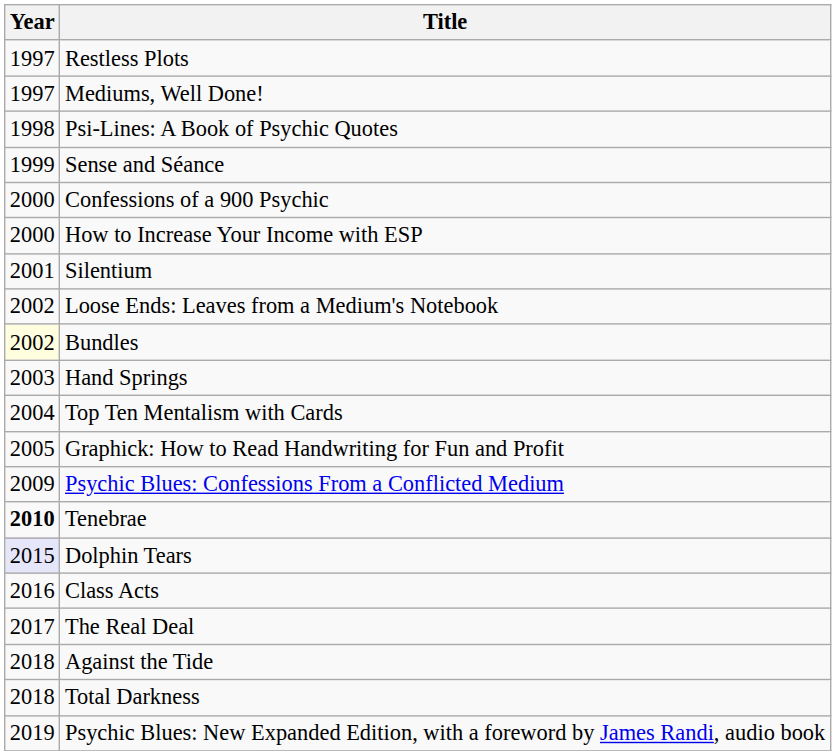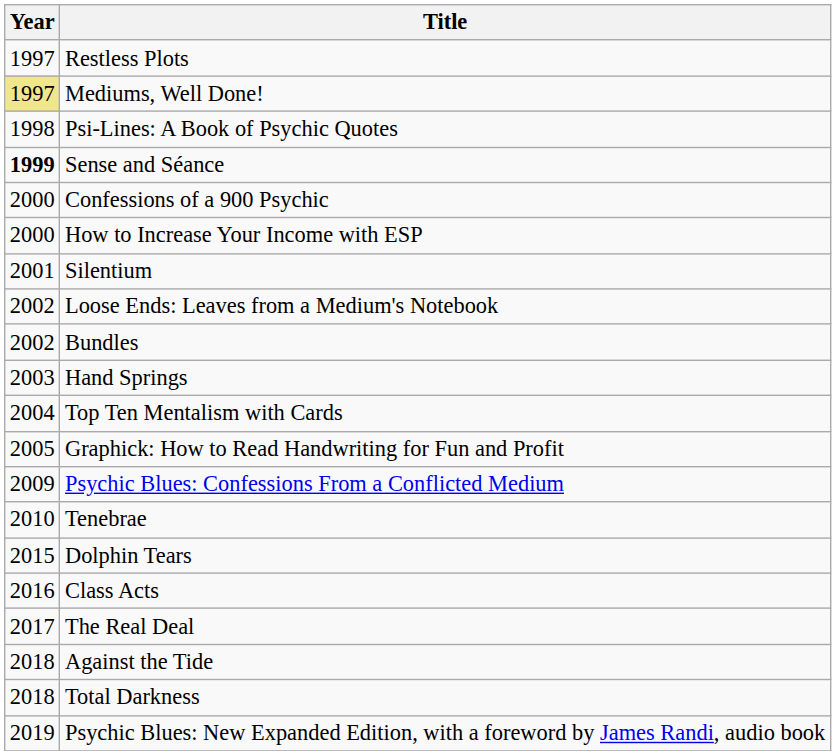(32, 93) no background -> (32, 93) khaki background
(32, 164) normal -> (32, 164) bold
(32, 341) lightyellow background -> (32, 341) no background
(32, 519) bold -> (32, 519) normal
(32, 555) lavender background -> (32, 555) no background
